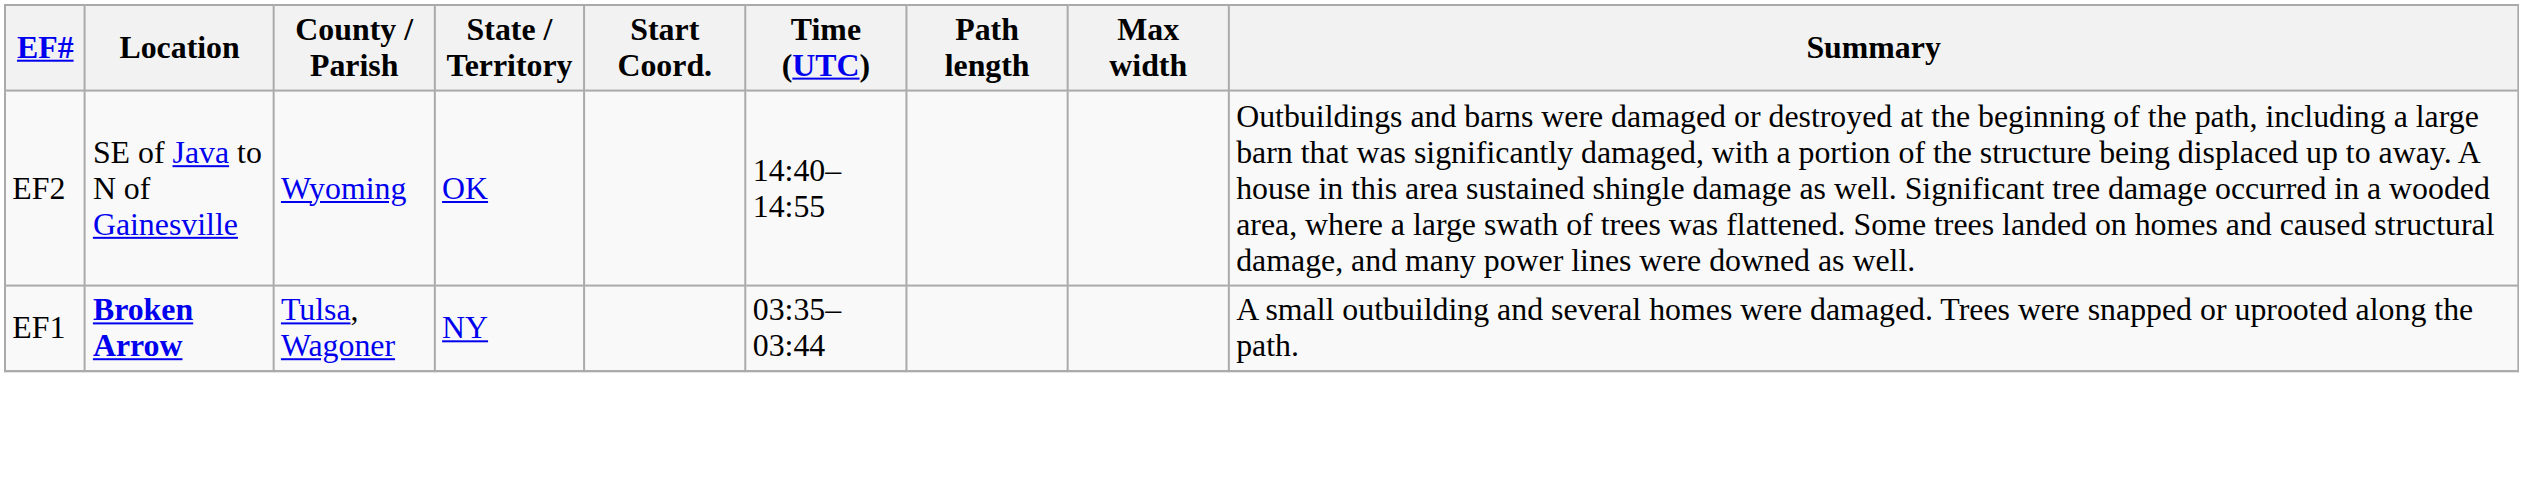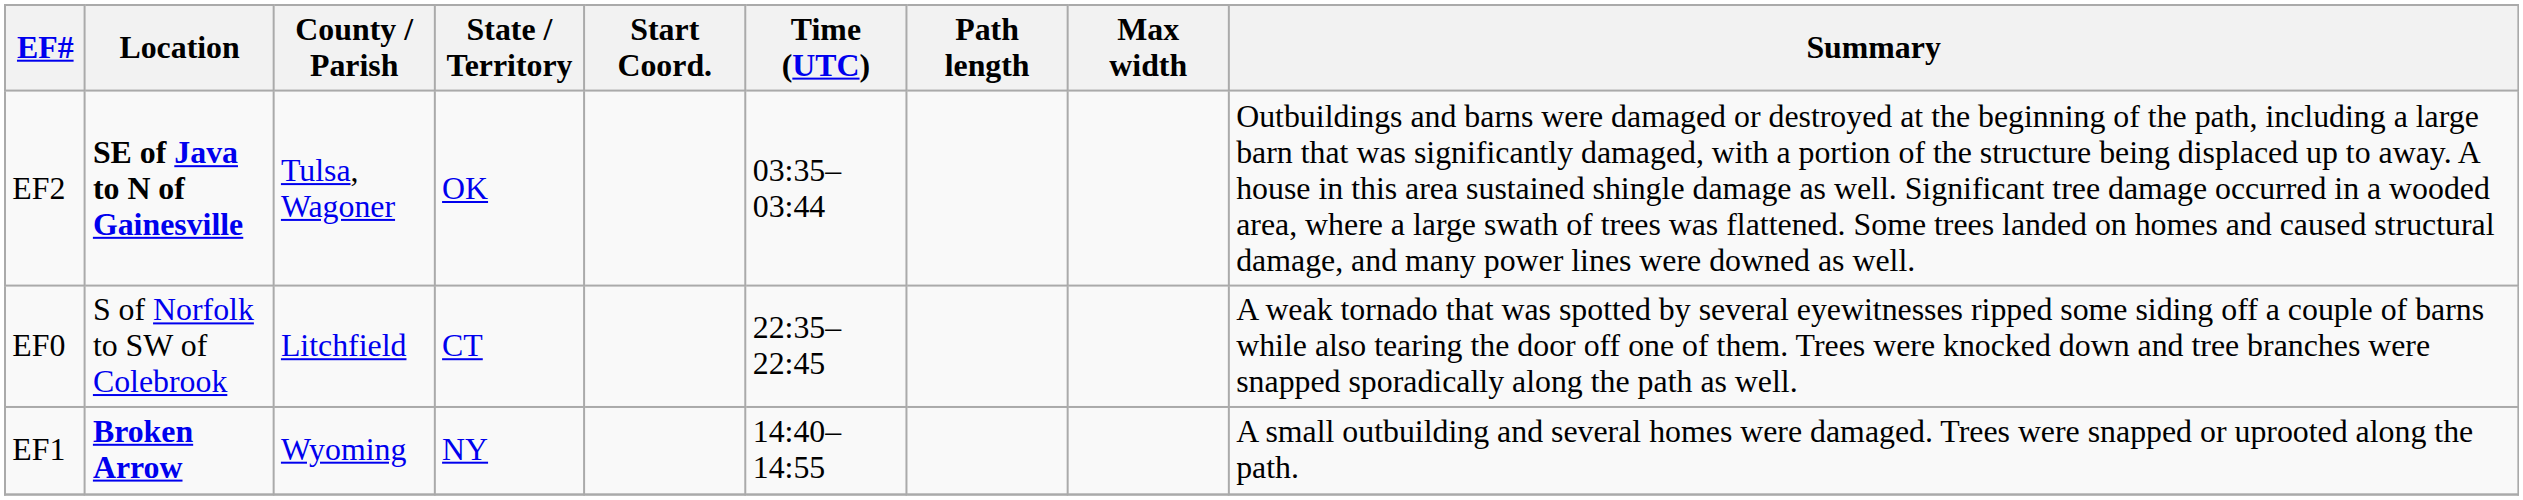(177, 187) normal -> (168, 187) bold
(344, 187) Wyoming -> (338, 187) Tulsa, Wagoner
(797, 187) 14:40–14:55 -> (797, 187) 03:35–03:44
+ row: (39, 345)
(338, 327) Tulsa, Wagoner -> (344, 449) Wyoming
(797, 327) 03:35–03:44 -> (797, 449) 14:40–14:55
